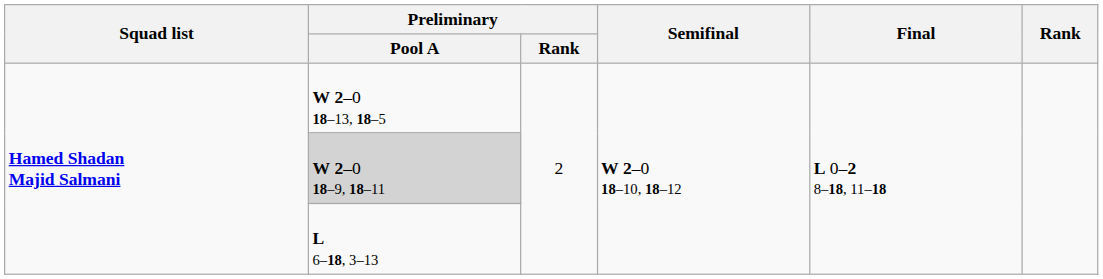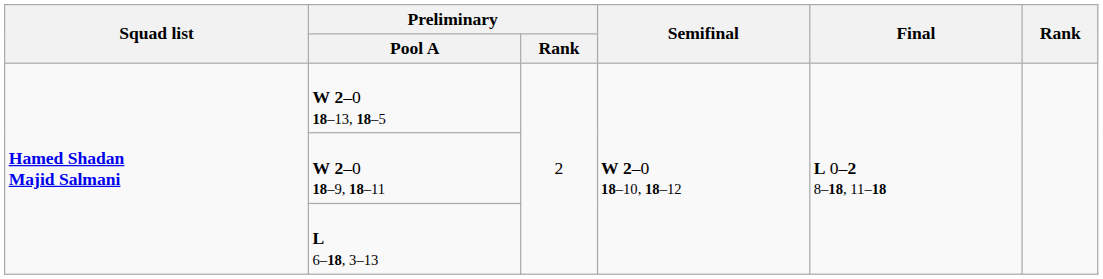(349, 178) lightgrey background -> (349, 178) no background
